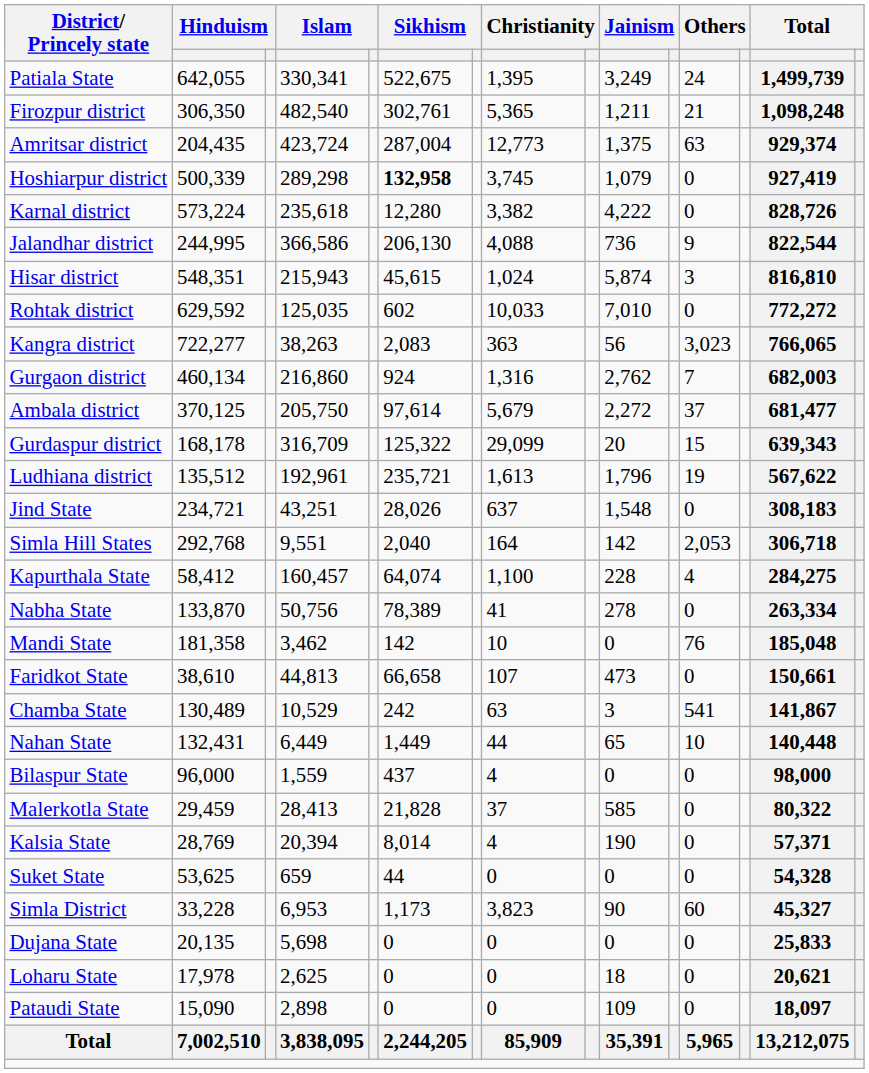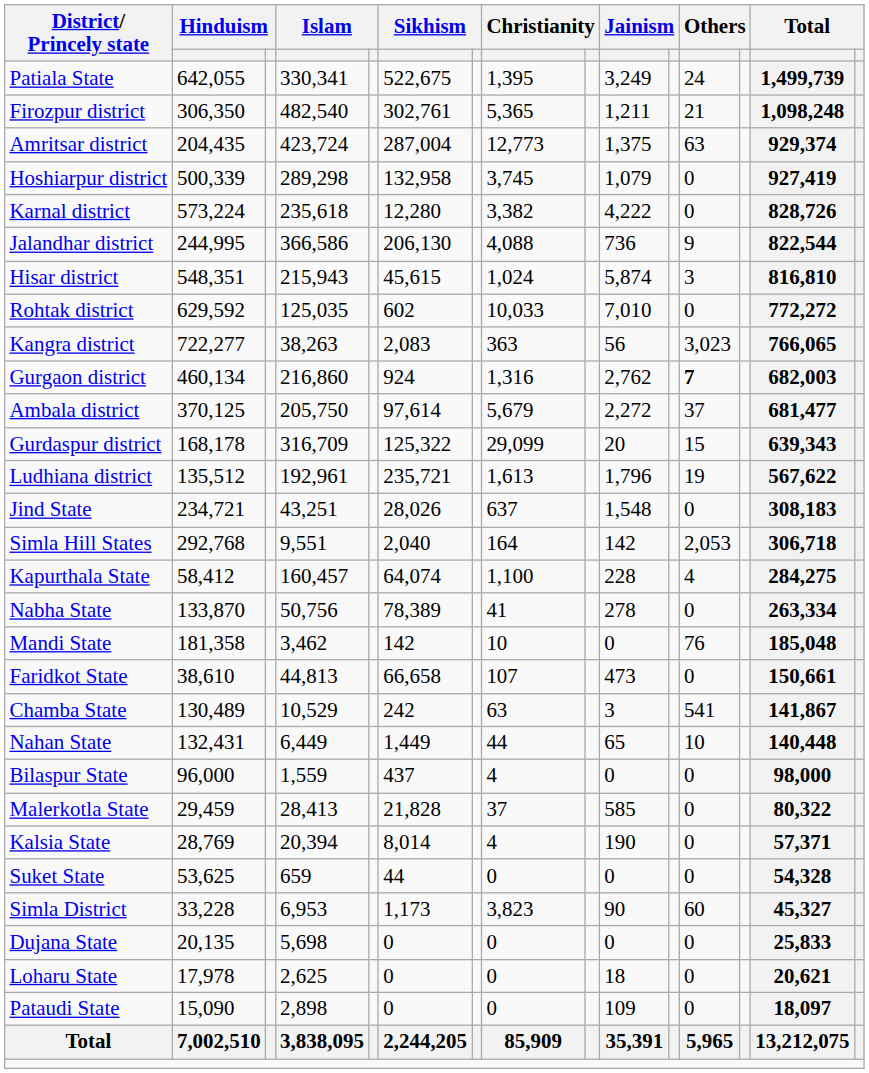(417, 177) bold -> (417, 177) normal
(689, 377) normal -> (689, 377) bold
